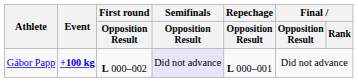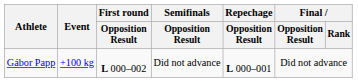(77, 63) bold -> (77, 63) normal
(188, 63) lavender background -> (187, 63) no background
